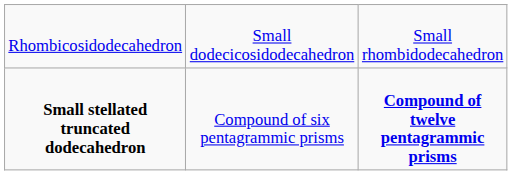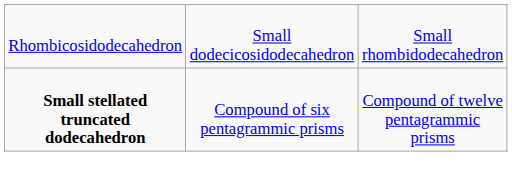(433, 128) bold -> (433, 118) normal
